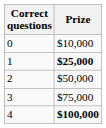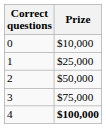(75, 61) bold -> (75, 61) normal
